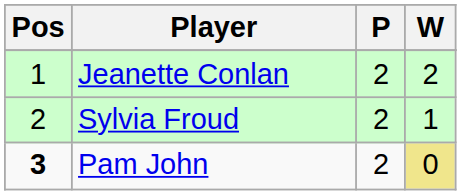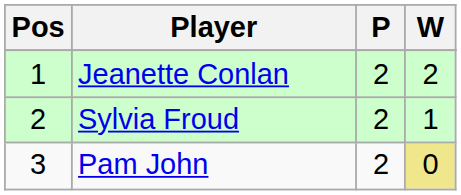(38, 165) bold -> (38, 165) normal
